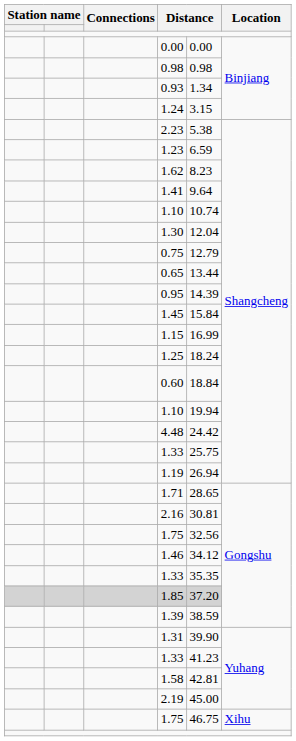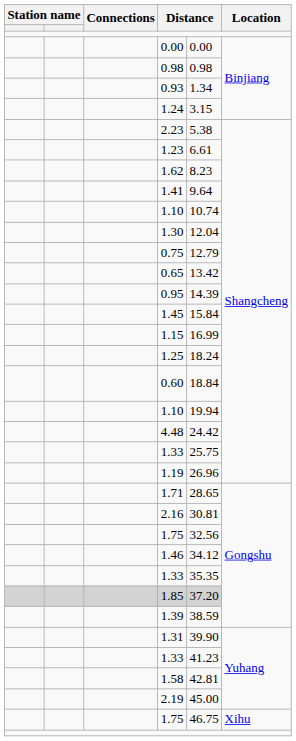(201, 150) 6.59 -> (201, 150) 6.61
(204, 273) 13.44 -> (204, 273) 13.42
(204, 472) 26.94 -> (204, 472) 26.96
